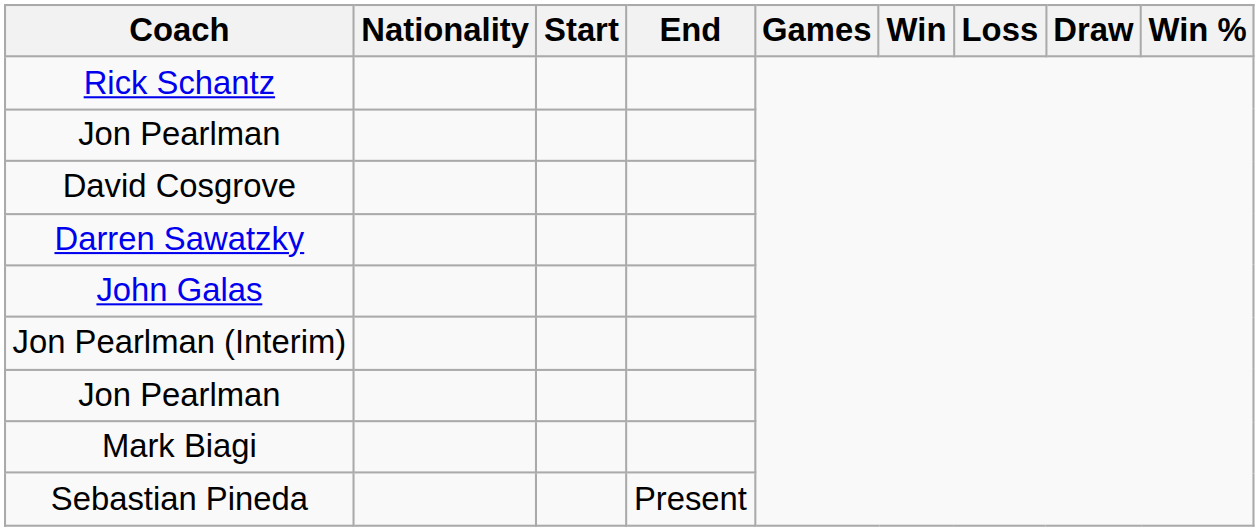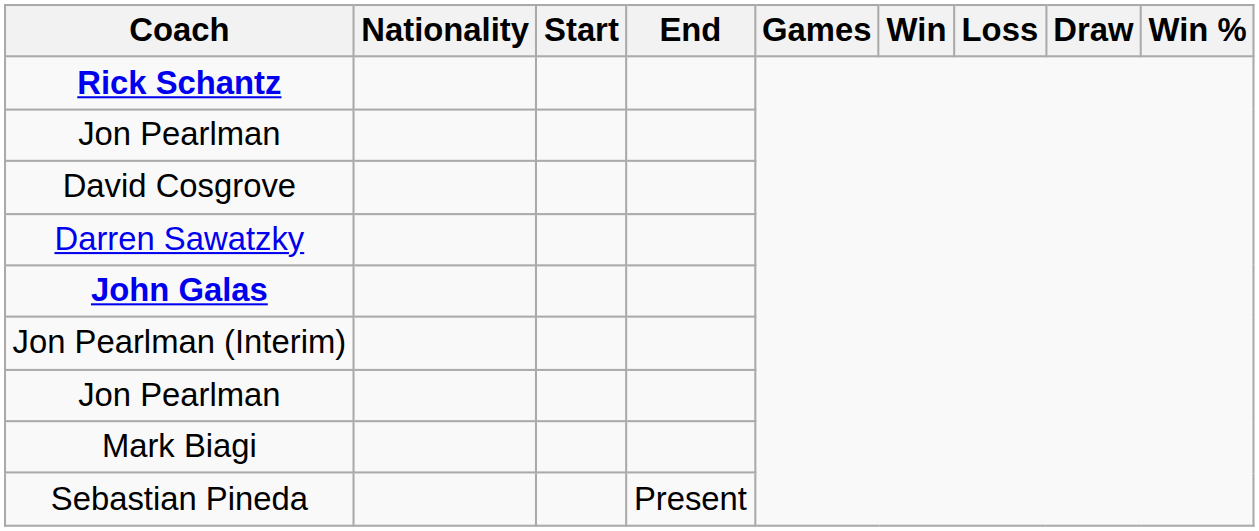(179, 82) normal -> (179, 82) bold
(179, 290) normal -> (179, 290) bold
